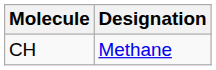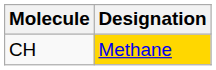(135, 49) no background -> (135, 49) gold background
